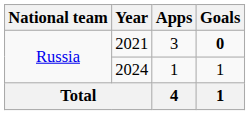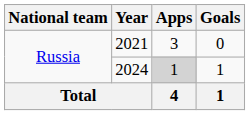(220, 43) bold -> (220, 43) normal
(174, 69) no background -> (174, 69) lightgrey background
